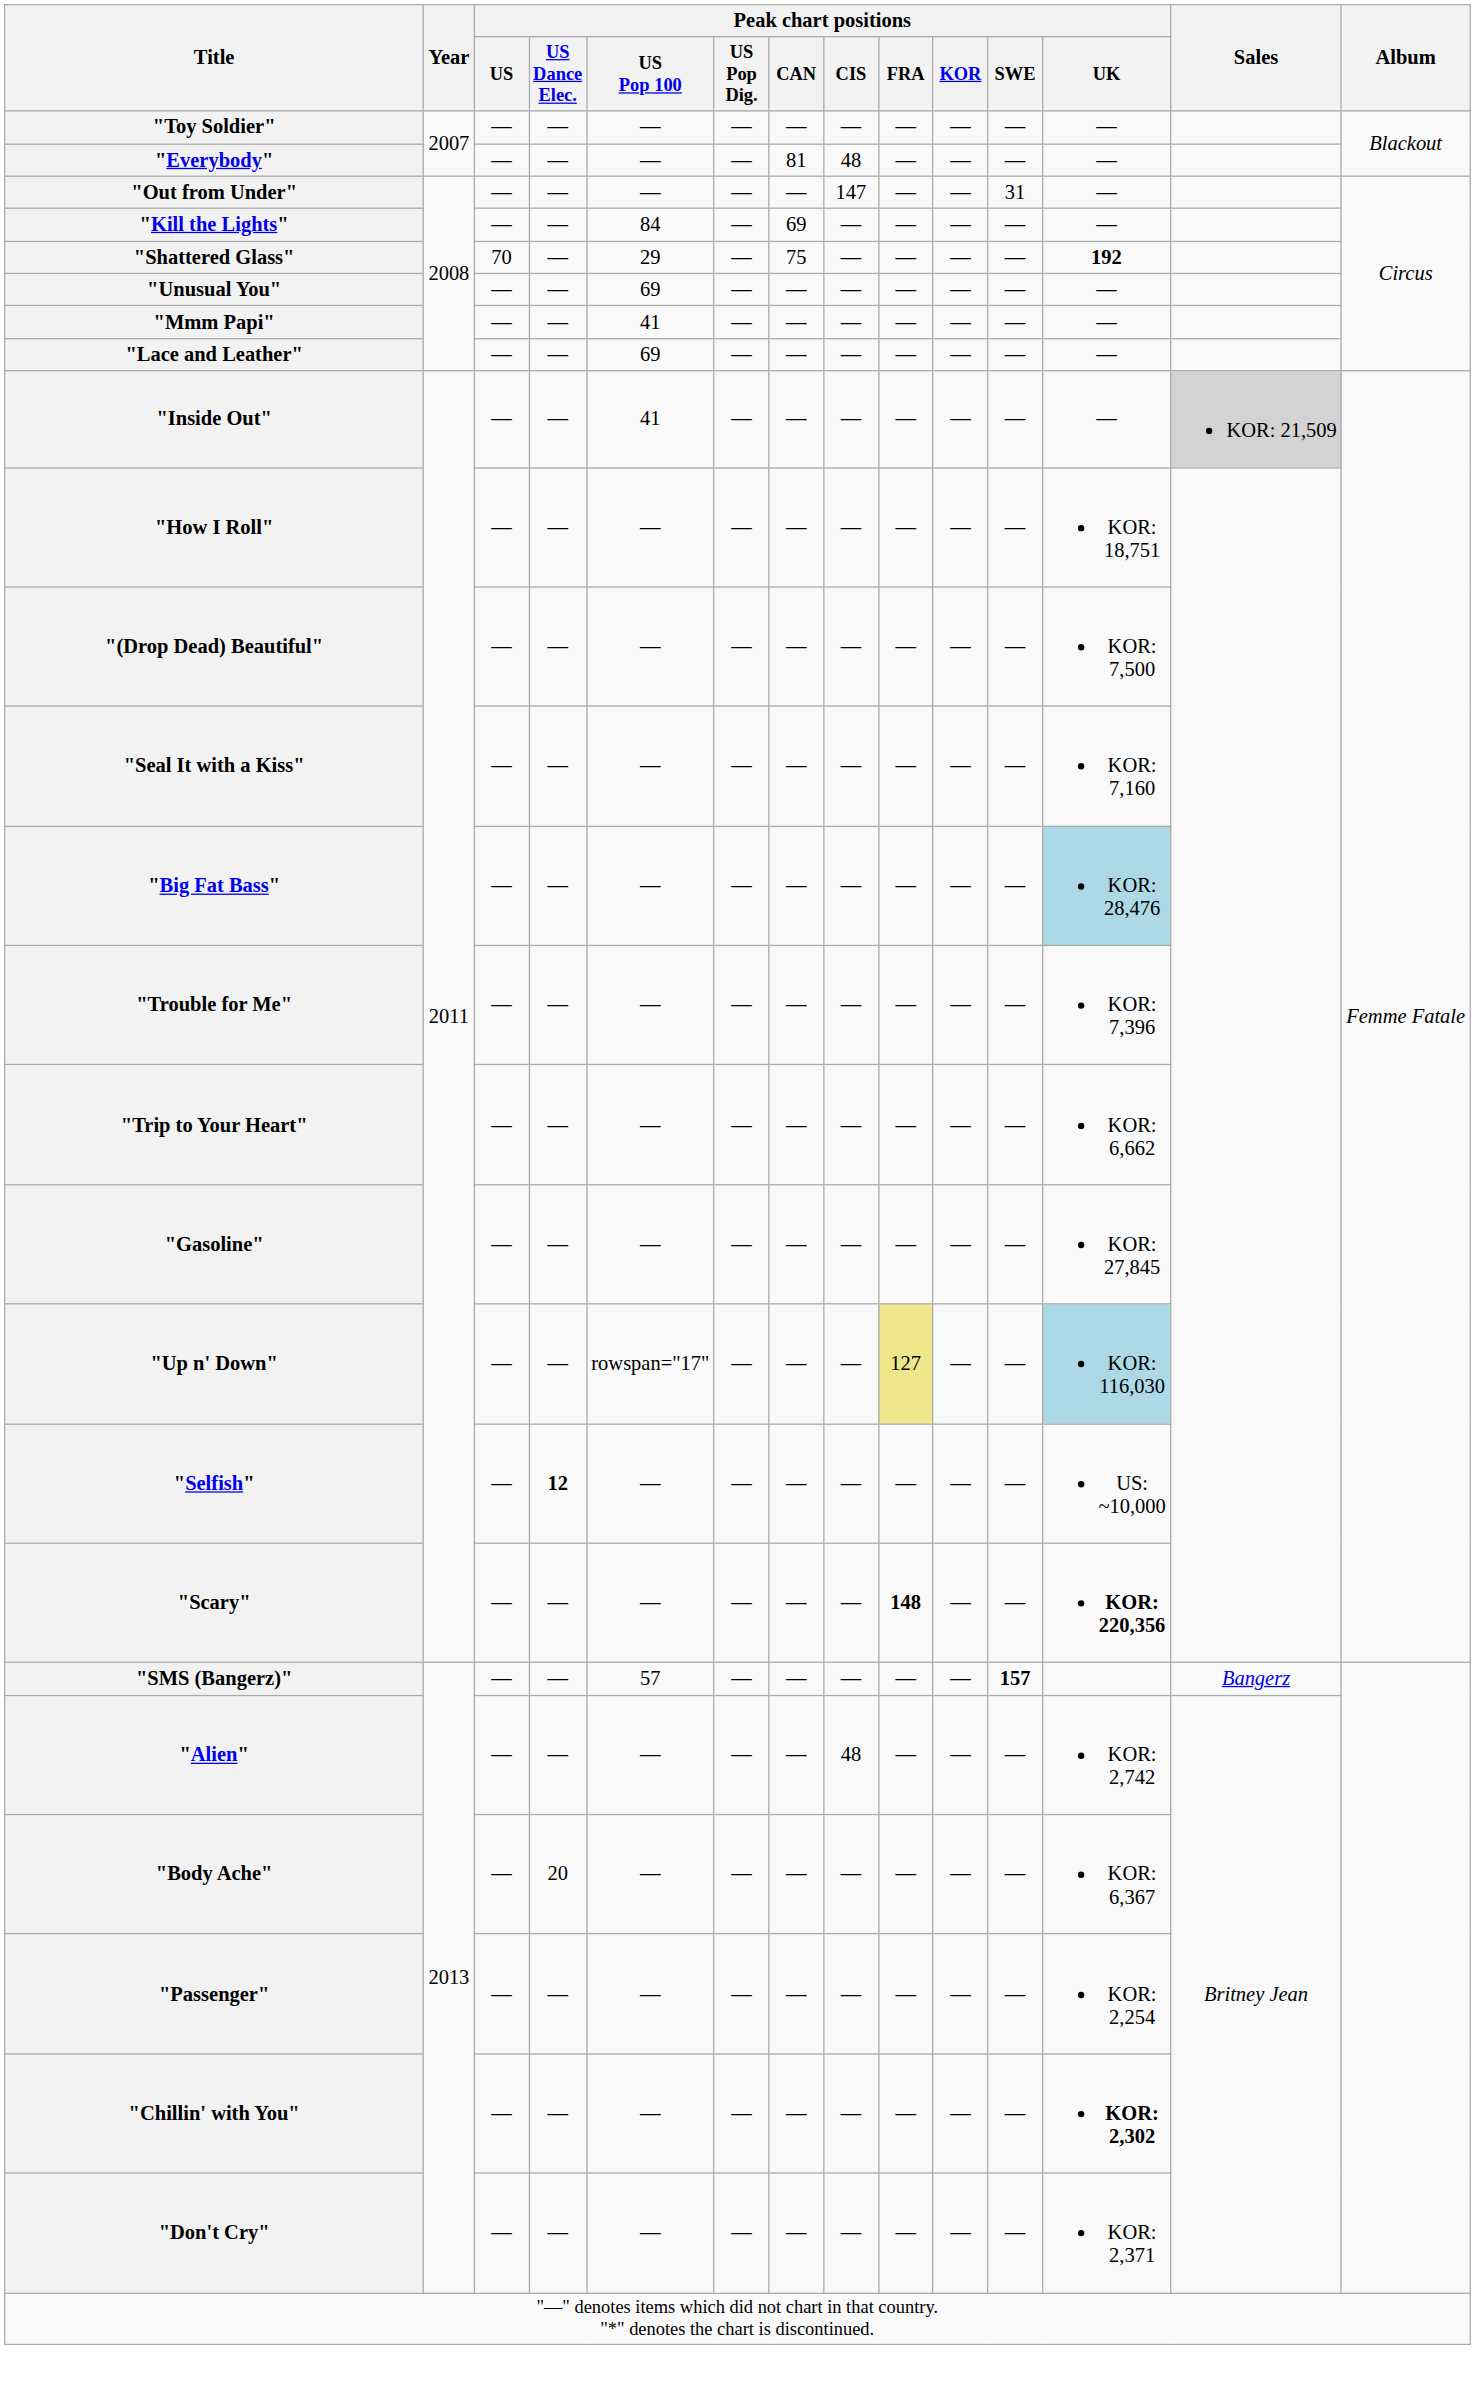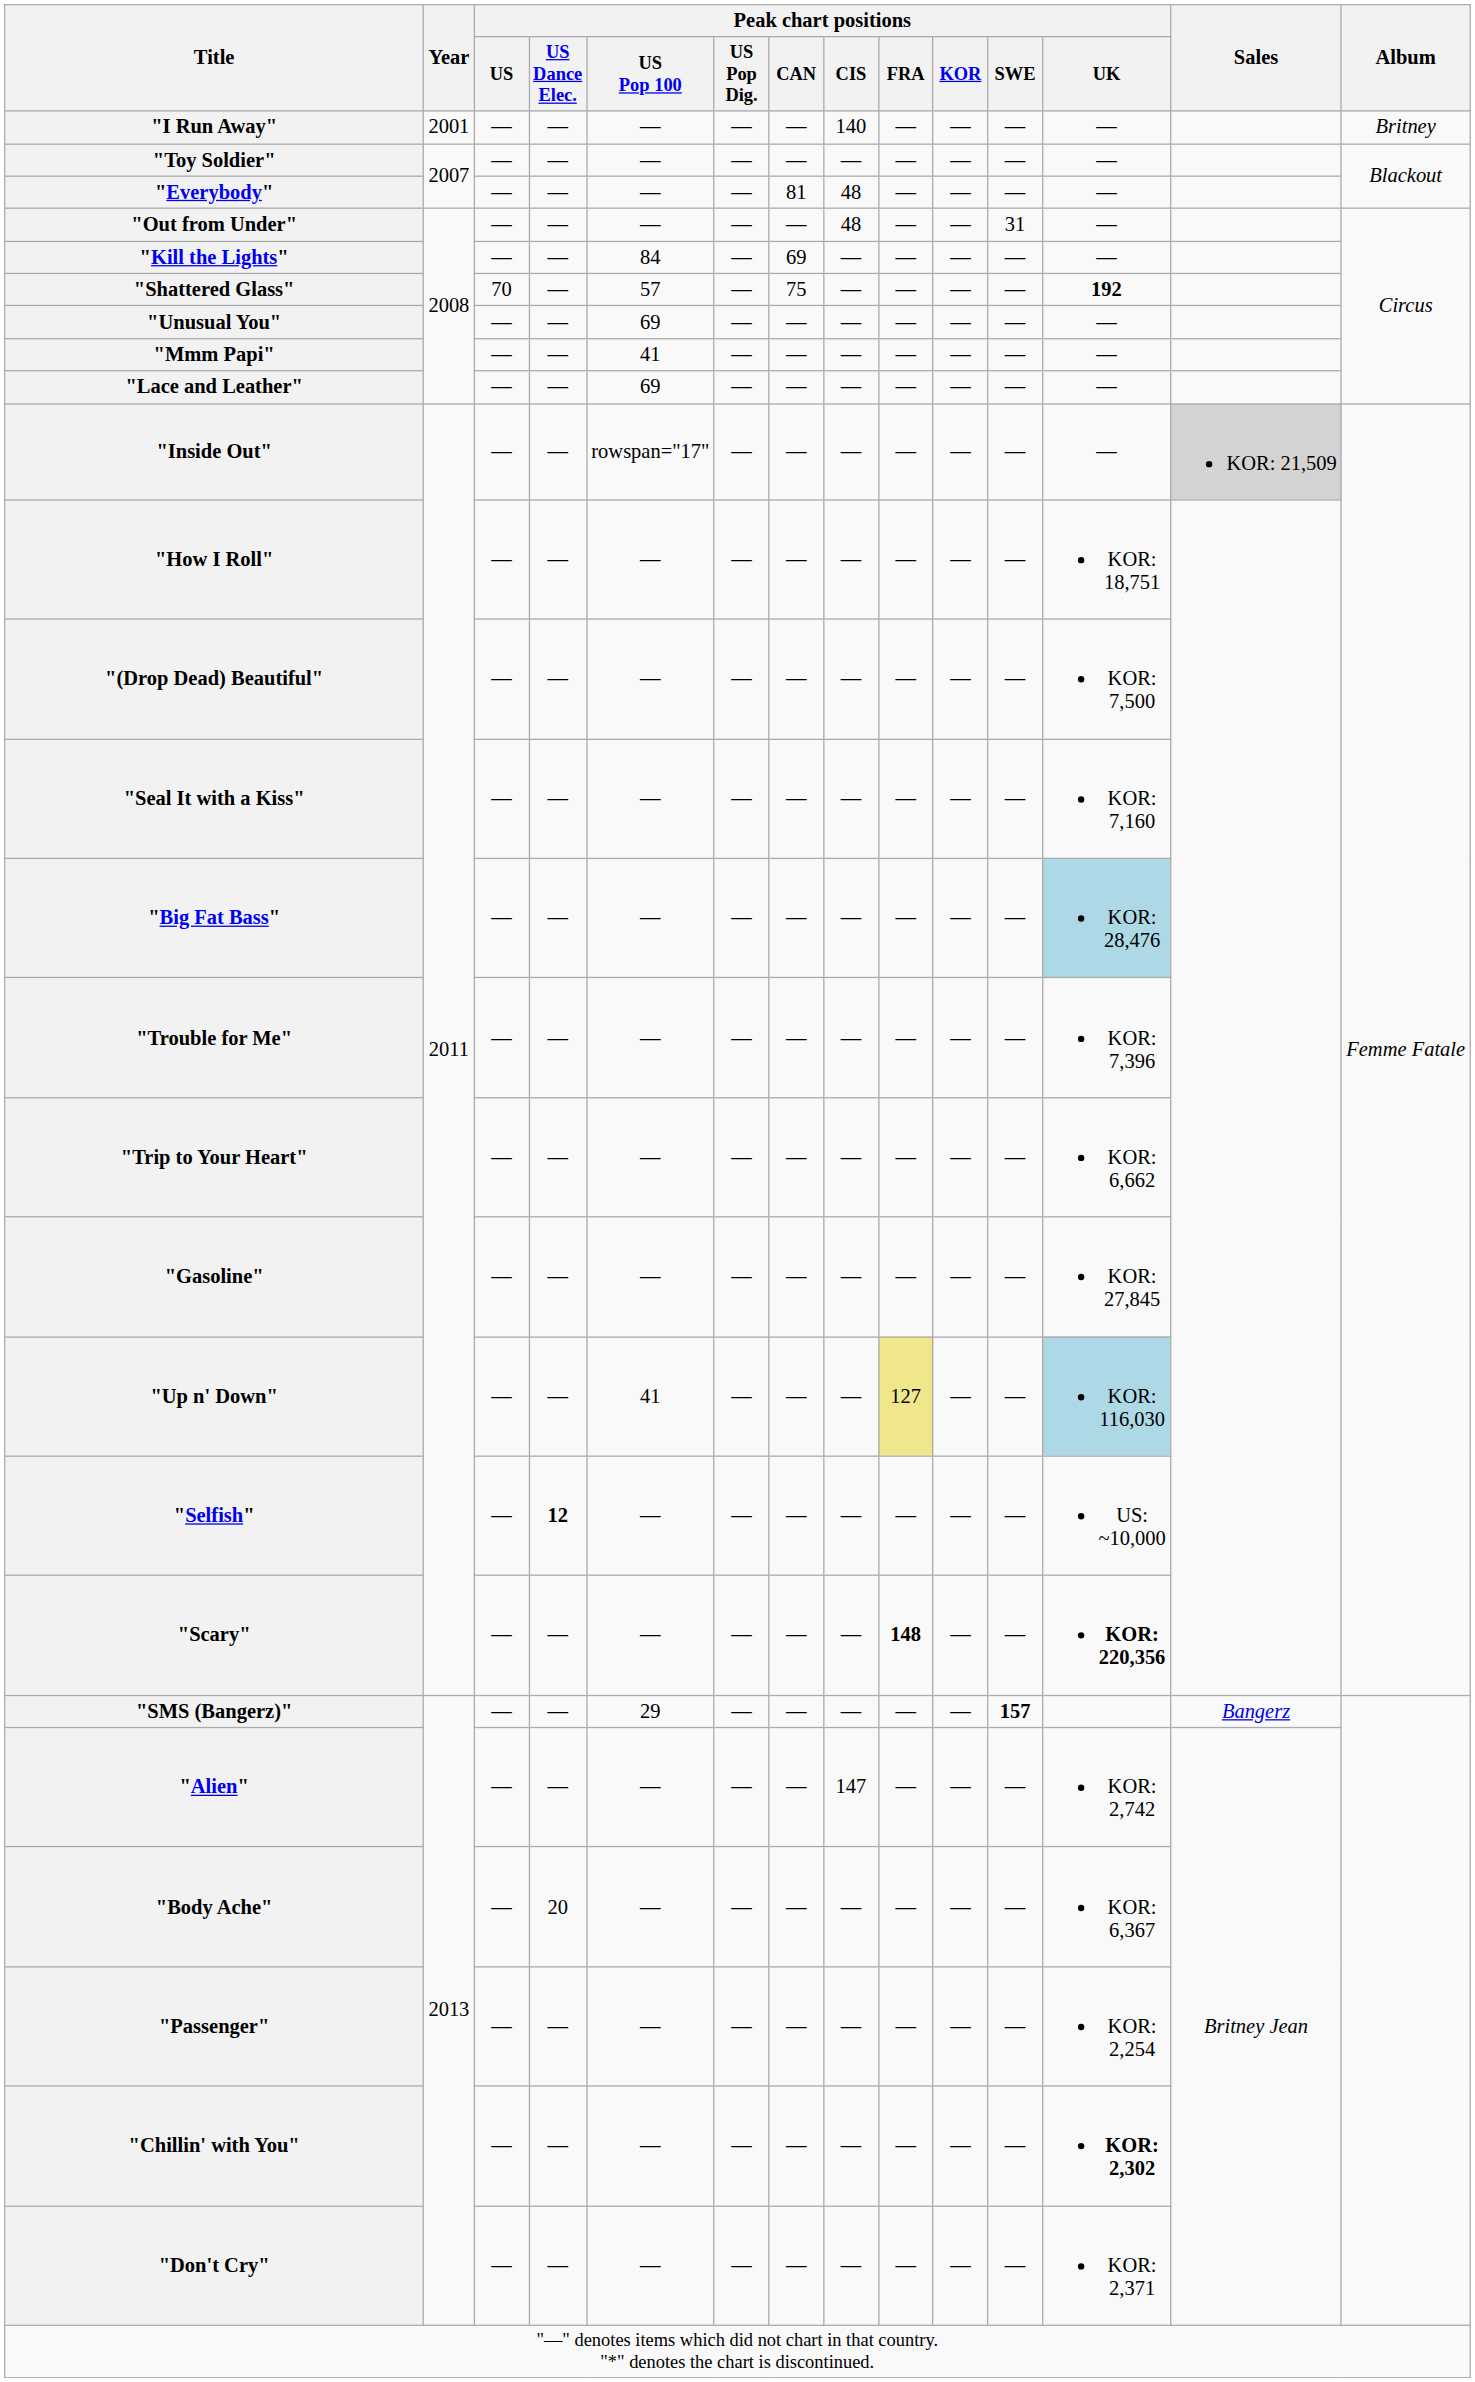+ row: (214, 127)
(851, 192) 147 -> (851, 224) 48
(650, 257) 29 -> (650, 289) 57
(650, 418) 41 -> (650, 451) rowspan="17"
(650, 1363) rowspan="17" -> (650, 1396) 41
(650, 1678) 57 -> (650, 1711) 29
(851, 1754) 48 -> (851, 1787) 147
